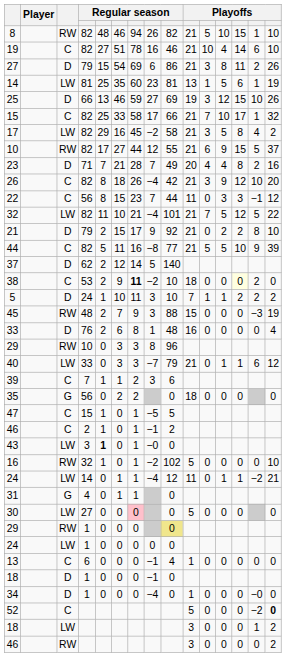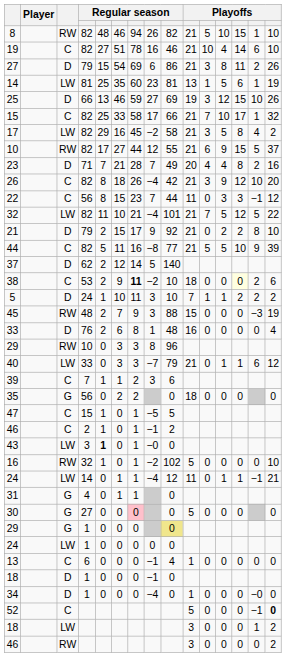(273, 281) 0 -> (273, 281) 6
(257, 479) −2 -> (257, 479) −1
(68, 512) LW -> (68, 512) G
(68, 528) RW -> (68, 528) G
(257, 611) −2 -> (257, 611) −1
